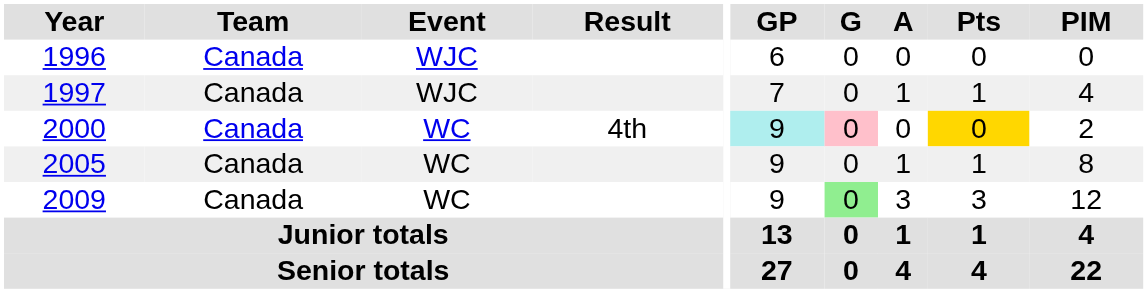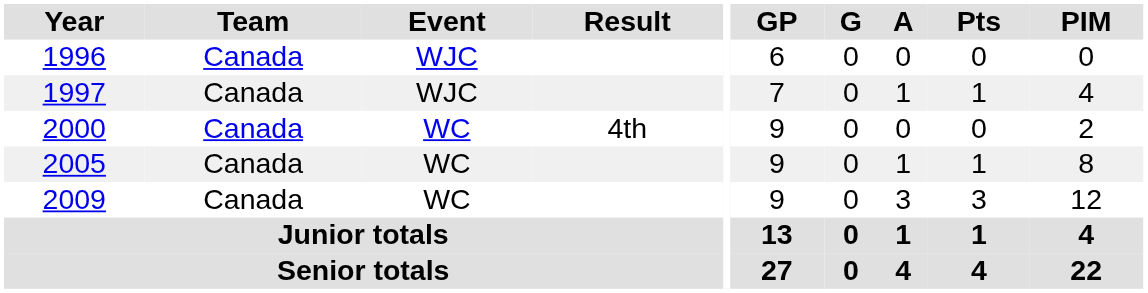(777, 128) paleturquoise background -> (777, 128) no background
(851, 128) pink background -> (851, 128) no background
(979, 128) gold background -> (979, 128) no background
(851, 199) lightgreen background -> (851, 199) no background
